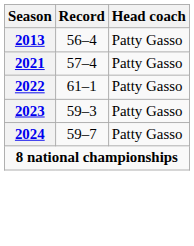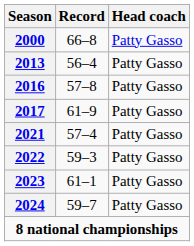+ row: (30, 39)
+ row: (30, 87)
+ row: (30, 110)
(82, 87) 61–1 -> (82, 157) 59–3
(82, 110) 59–3 -> (82, 181) 61–1
